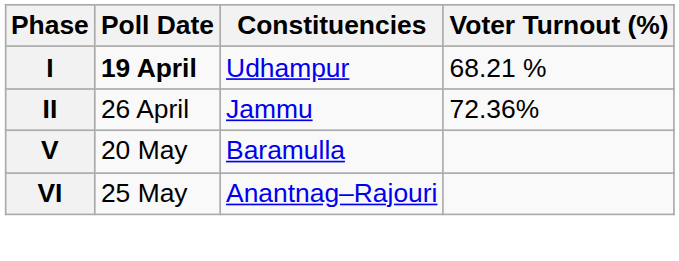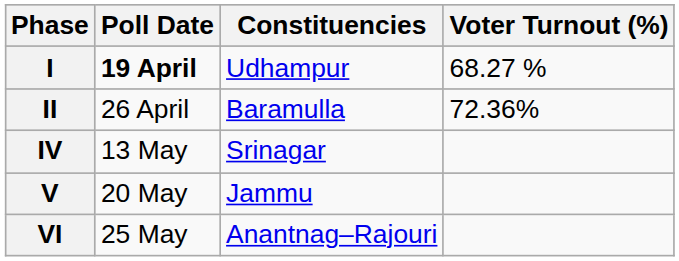(498, 67) 68.21 % -> (498, 67) 68.27 %
(269, 109) Jammu -> (286, 109) Baramulla
+ row: (50, 151)
(286, 151) Baramulla -> (269, 192) Jammu
